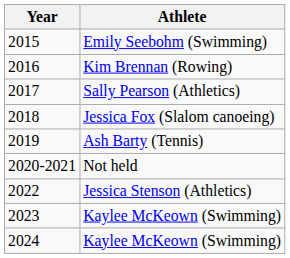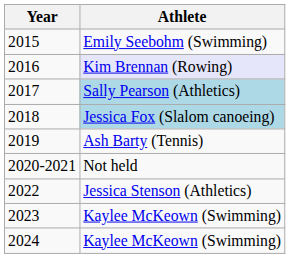(158, 66) no background -> (158, 66) lavender background
(162, 91) no background -> (162, 91) lightblue background
(179, 116) no background -> (179, 116) lightblue background
